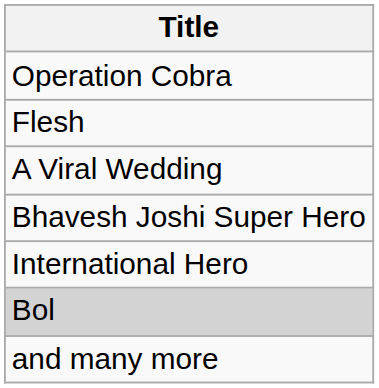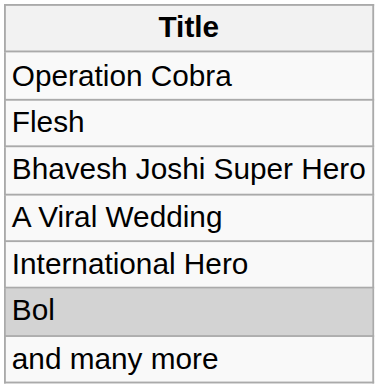(117, 169) A Viral Wedding -> (189, 169) Bhavesh Joshi Super Hero
(189, 216) Bhavesh Joshi Super Hero -> (117, 216) A Viral Wedding
